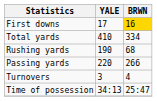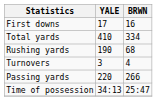(130, 24) gold background -> (130, 24) no background
rows swapped: (38, 63) <-> (28, 77)
